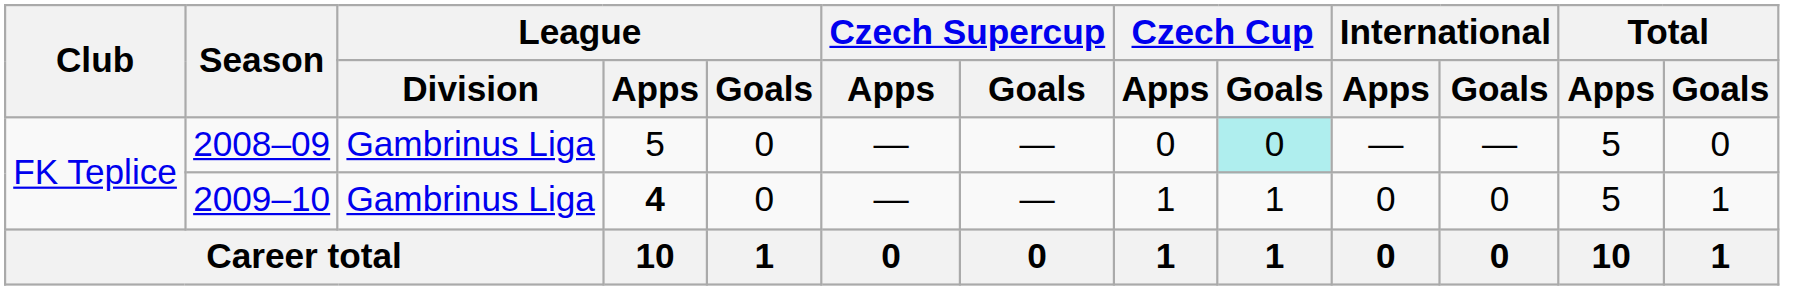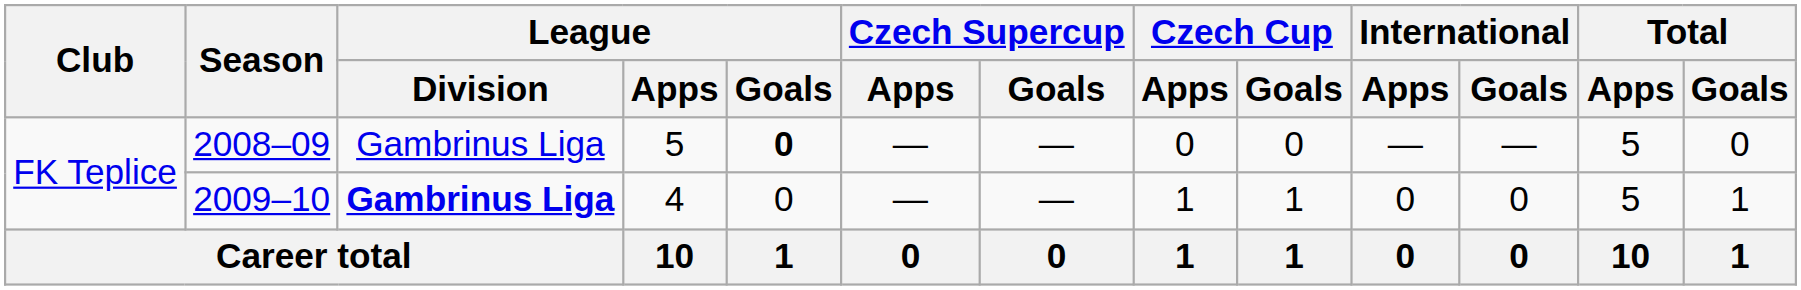(764, 144) normal -> (784, 144) bold
(1275, 144) paleturquoise background -> (1294, 144) no background
(471, 199) normal -> (480, 199) bold
(655, 199) bold -> (675, 199) normal
